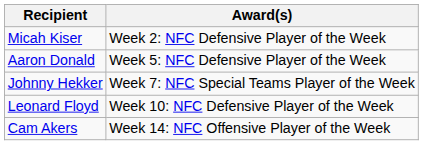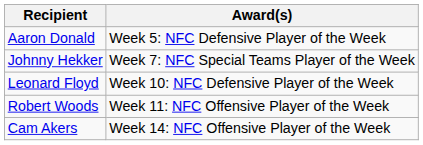- row: (45, 38)
+ row: (53, 106)
